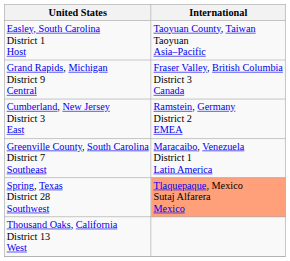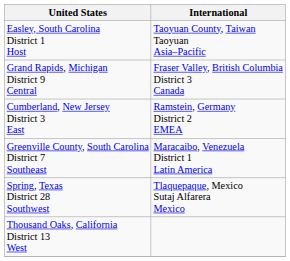(198, 197) lightsalmon background -> (198, 197) no background
